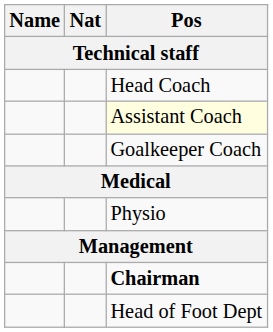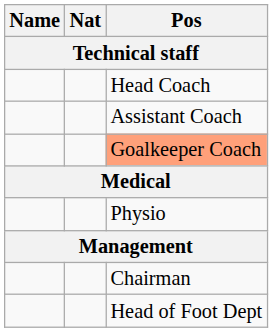(176, 117) lightyellow background -> (176, 117) no background
(186, 149) no background -> (186, 149) lightsalmon background
(155, 278) bold -> (151, 278) normal
